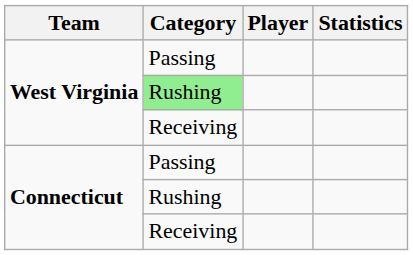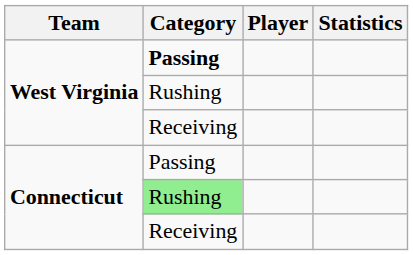(182, 57) normal -> (184, 57) bold
(185, 92) lightgreen background -> (185, 92) no background
(185, 196) no background -> (185, 196) lightgreen background
